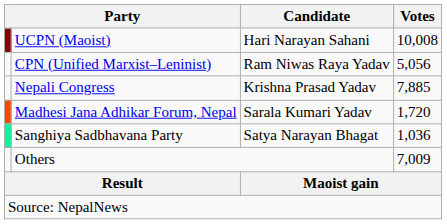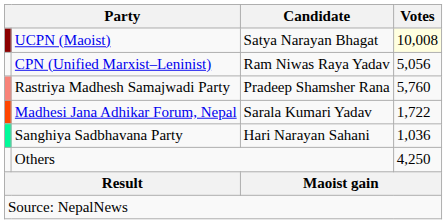(307, 40) Hari Narayan Sahani -> (311, 40) Satya Narayan Bhagat
(417, 40) no background -> (417, 40) lightyellow background
- row: (65, 87)
+ row: (122, 87)
(414, 111) 1,720 -> (414, 111) 1,722
(311, 135) Satya Narayan Bhagat -> (307, 135) Hari Narayan Sahani
(414, 159) 7,009 -> (414, 159) 4,250
